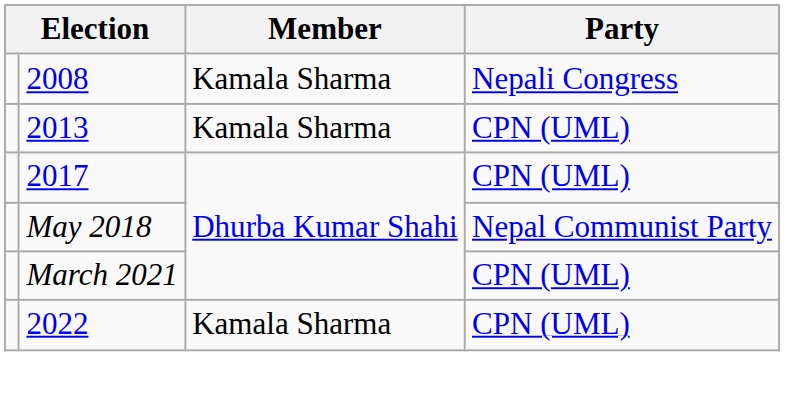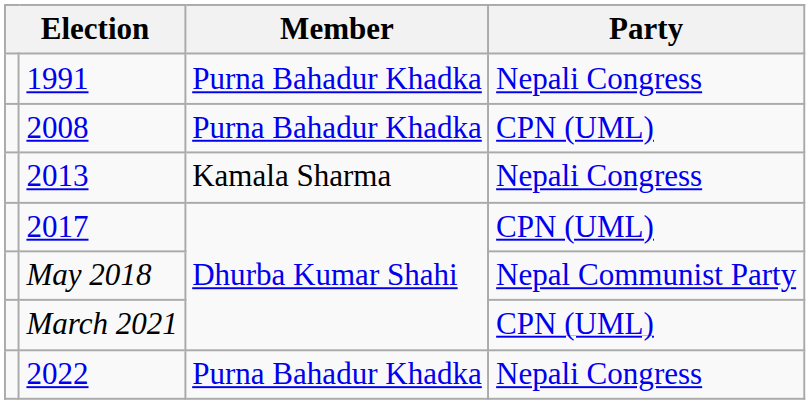+ row: (57, 78)
(292, 78) Kamala Sharma -> (337, 127) Purna Bahadur Khadka
(575, 78) Nepali Congress -> (575, 127) CPN (UML)
(551, 127) CPN (UML) -> (599, 176) Nepali Congress
(292, 324) Kamala Sharma -> (337, 373) Purna Bahadur Khadka
(551, 324) CPN (UML) -> (599, 373) Nepali Congress
